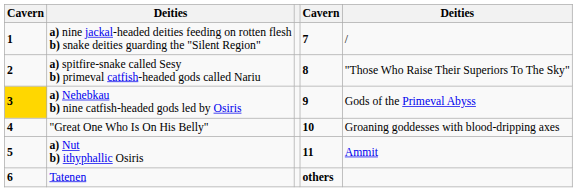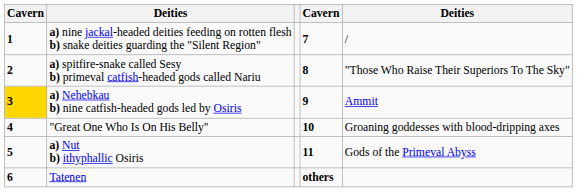(410, 102) Gods of the Primeval Abyss -> (361, 102) Ammit
(361, 152) Ammit -> (410, 152) Gods of the Primeval Abyss
